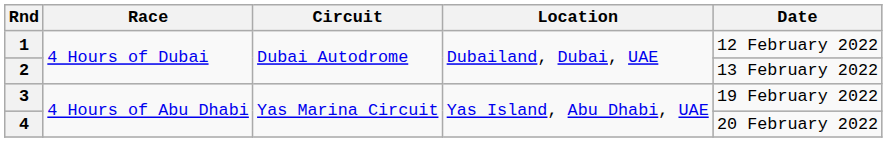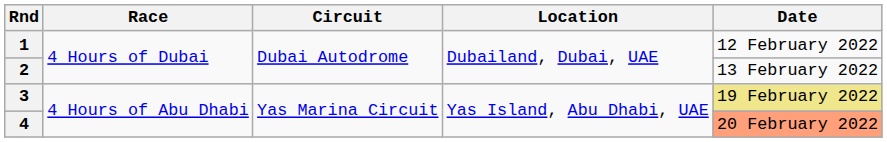(798, 97) no background -> (798, 97) khaki background
(798, 124) no background -> (798, 124) lightsalmon background
